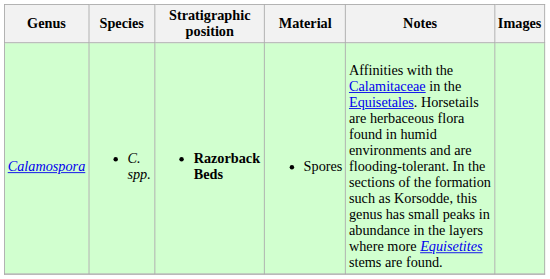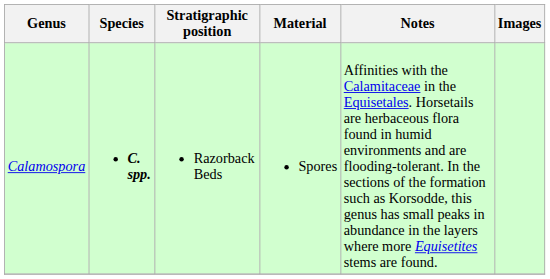(122, 166) normal -> (122, 166) bold
(210, 166) bold -> (207, 166) normal
